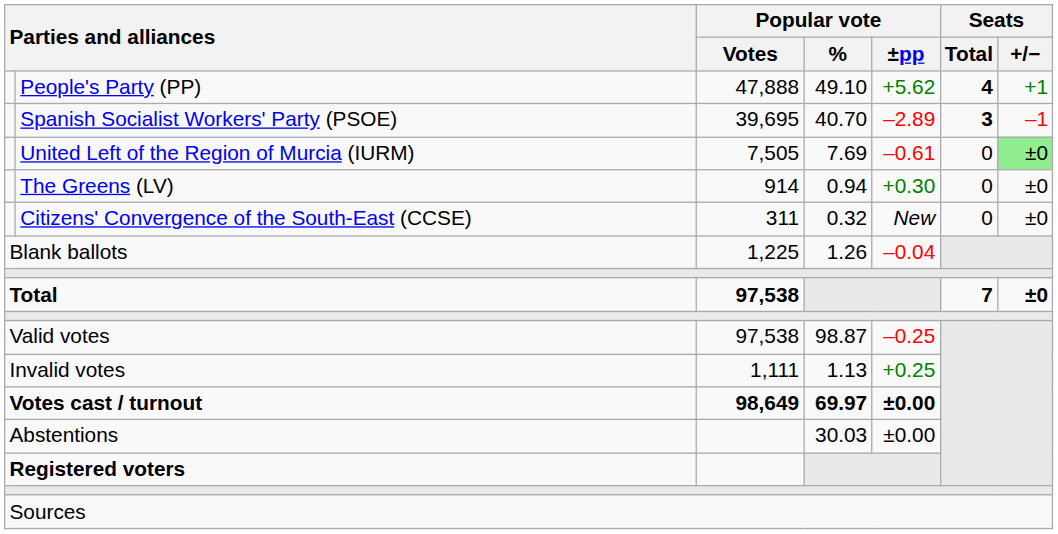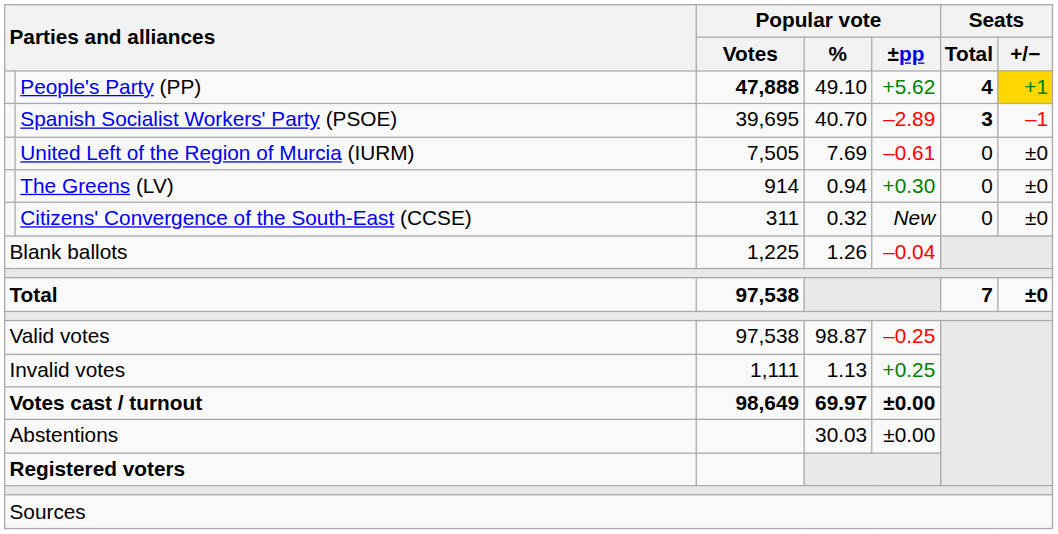(767, 86) normal -> (767, 86) bold
(1036, 86) no background -> (1036, 86) gold background
(1037, 152) lightgreen background -> (1037, 152) no background
